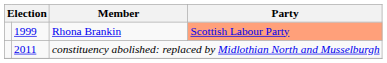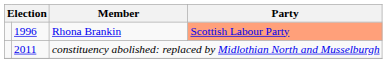(25, 31) 1999 -> (25, 31) 1996
